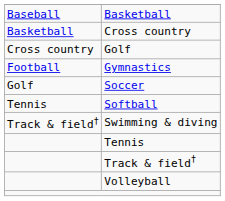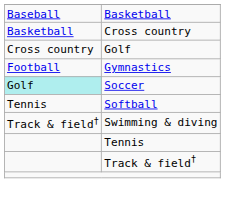(20, 85) no background -> (20, 85) paleturquoise background
- row: (138, 181)
